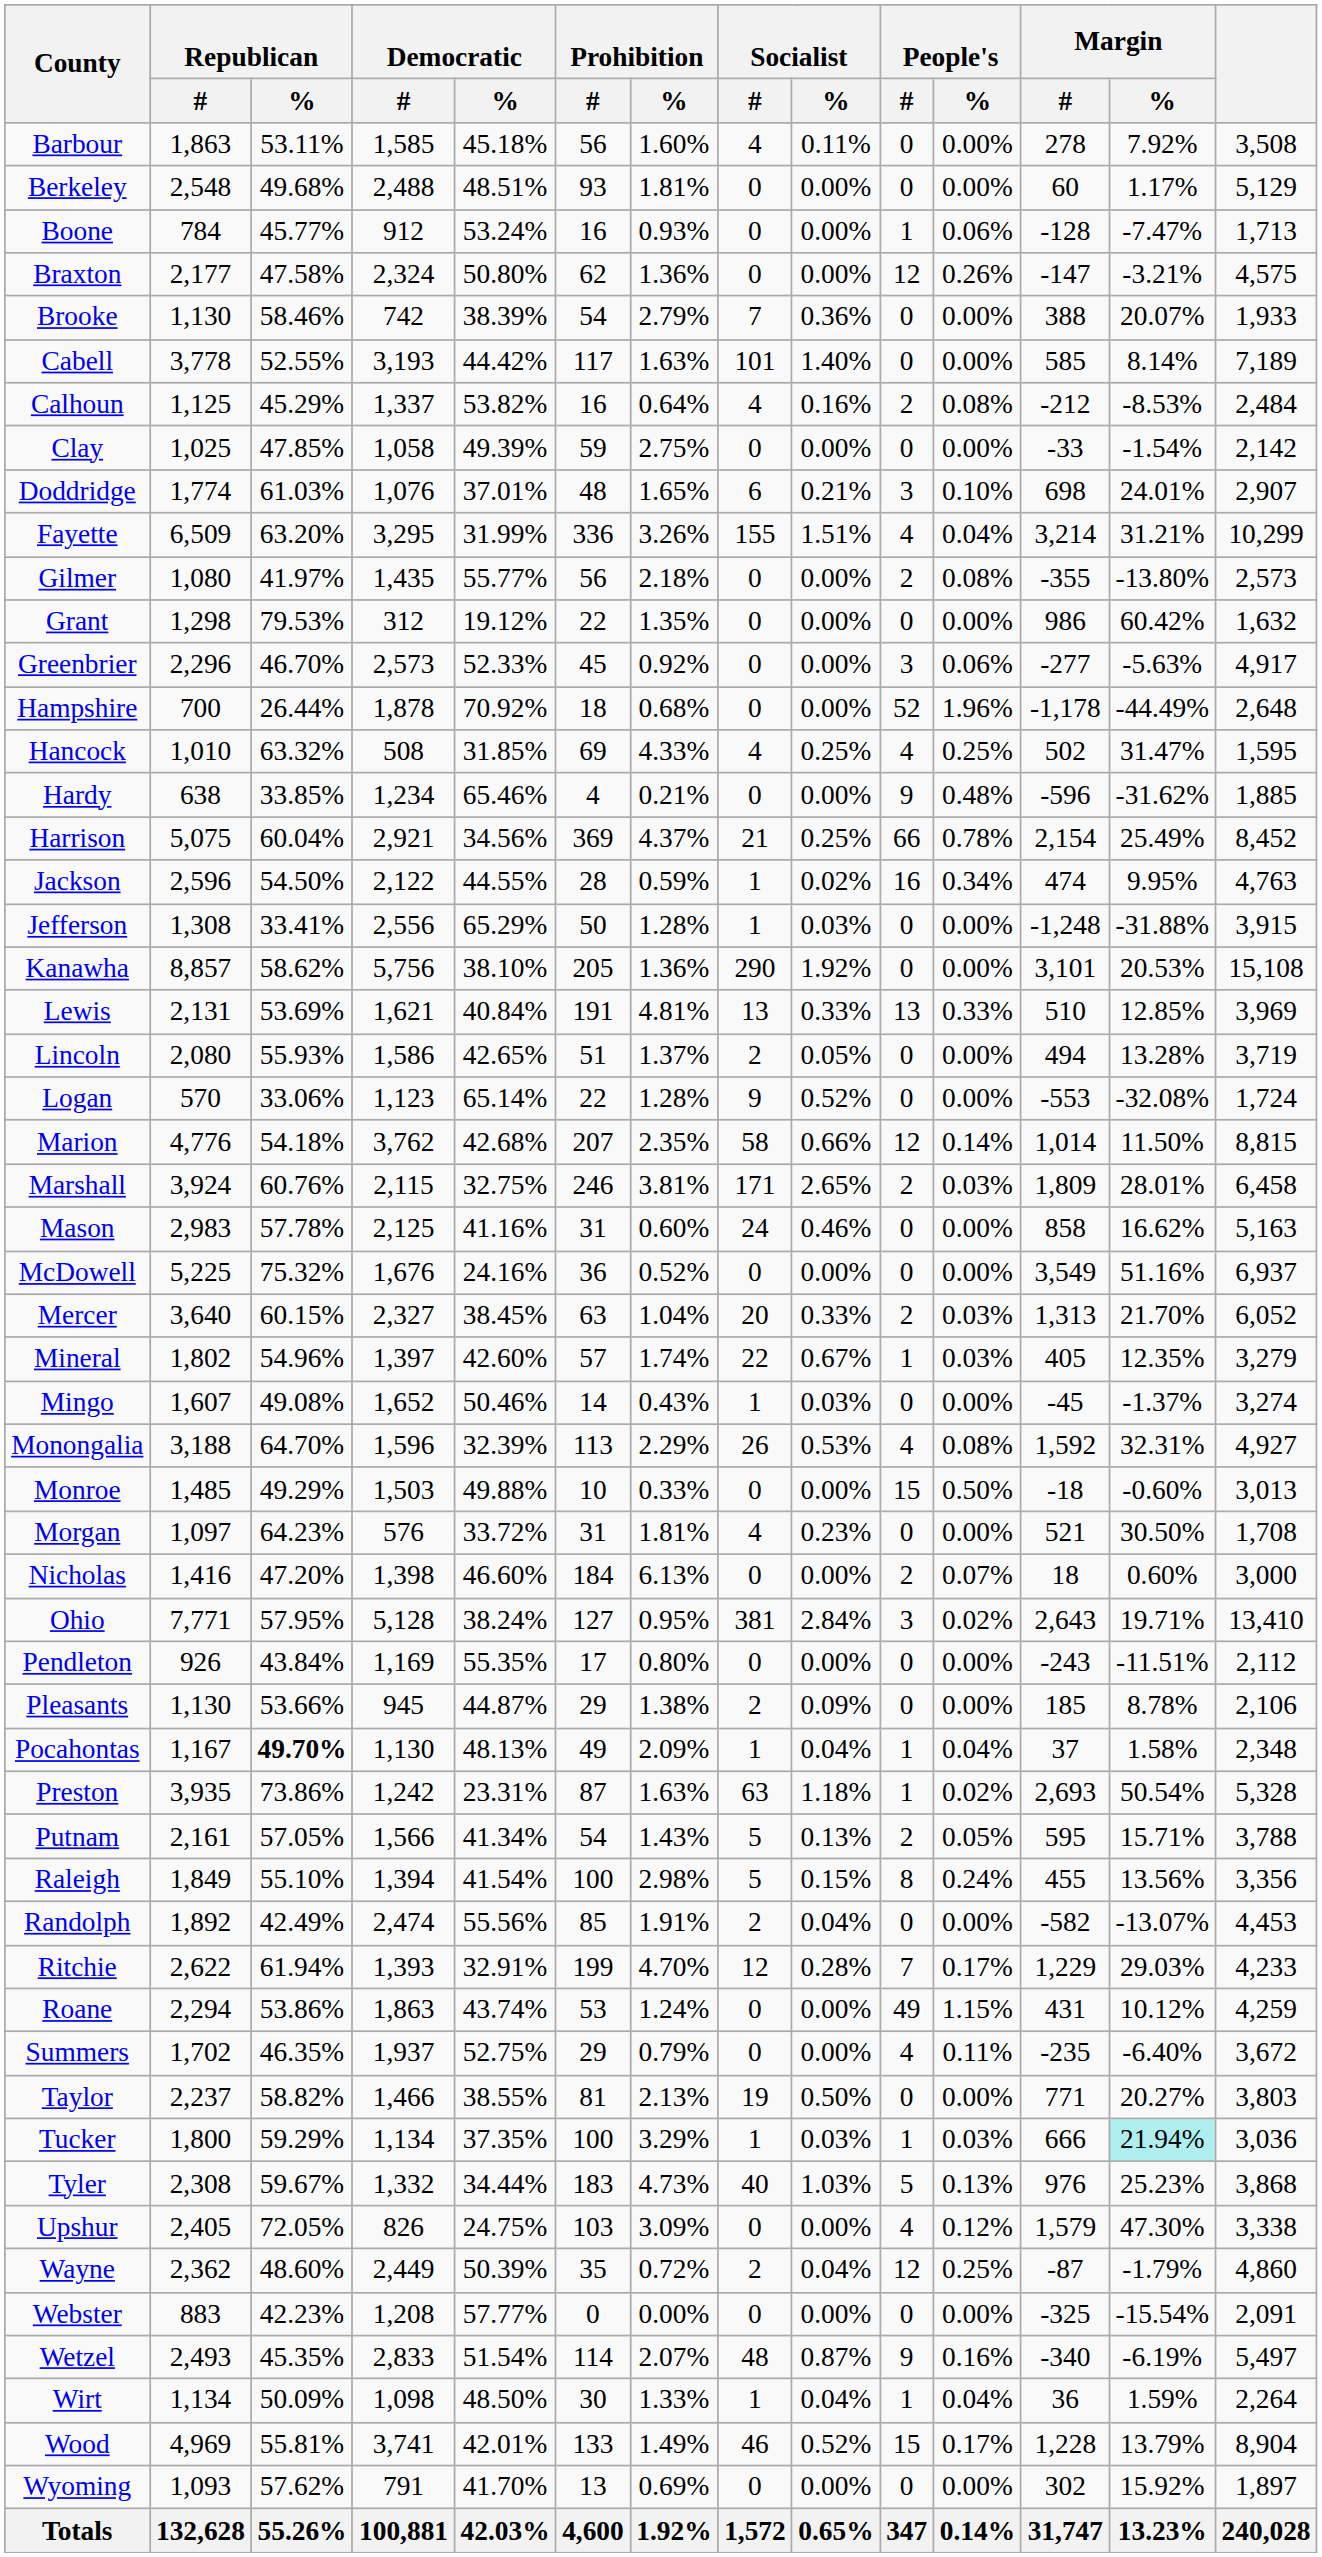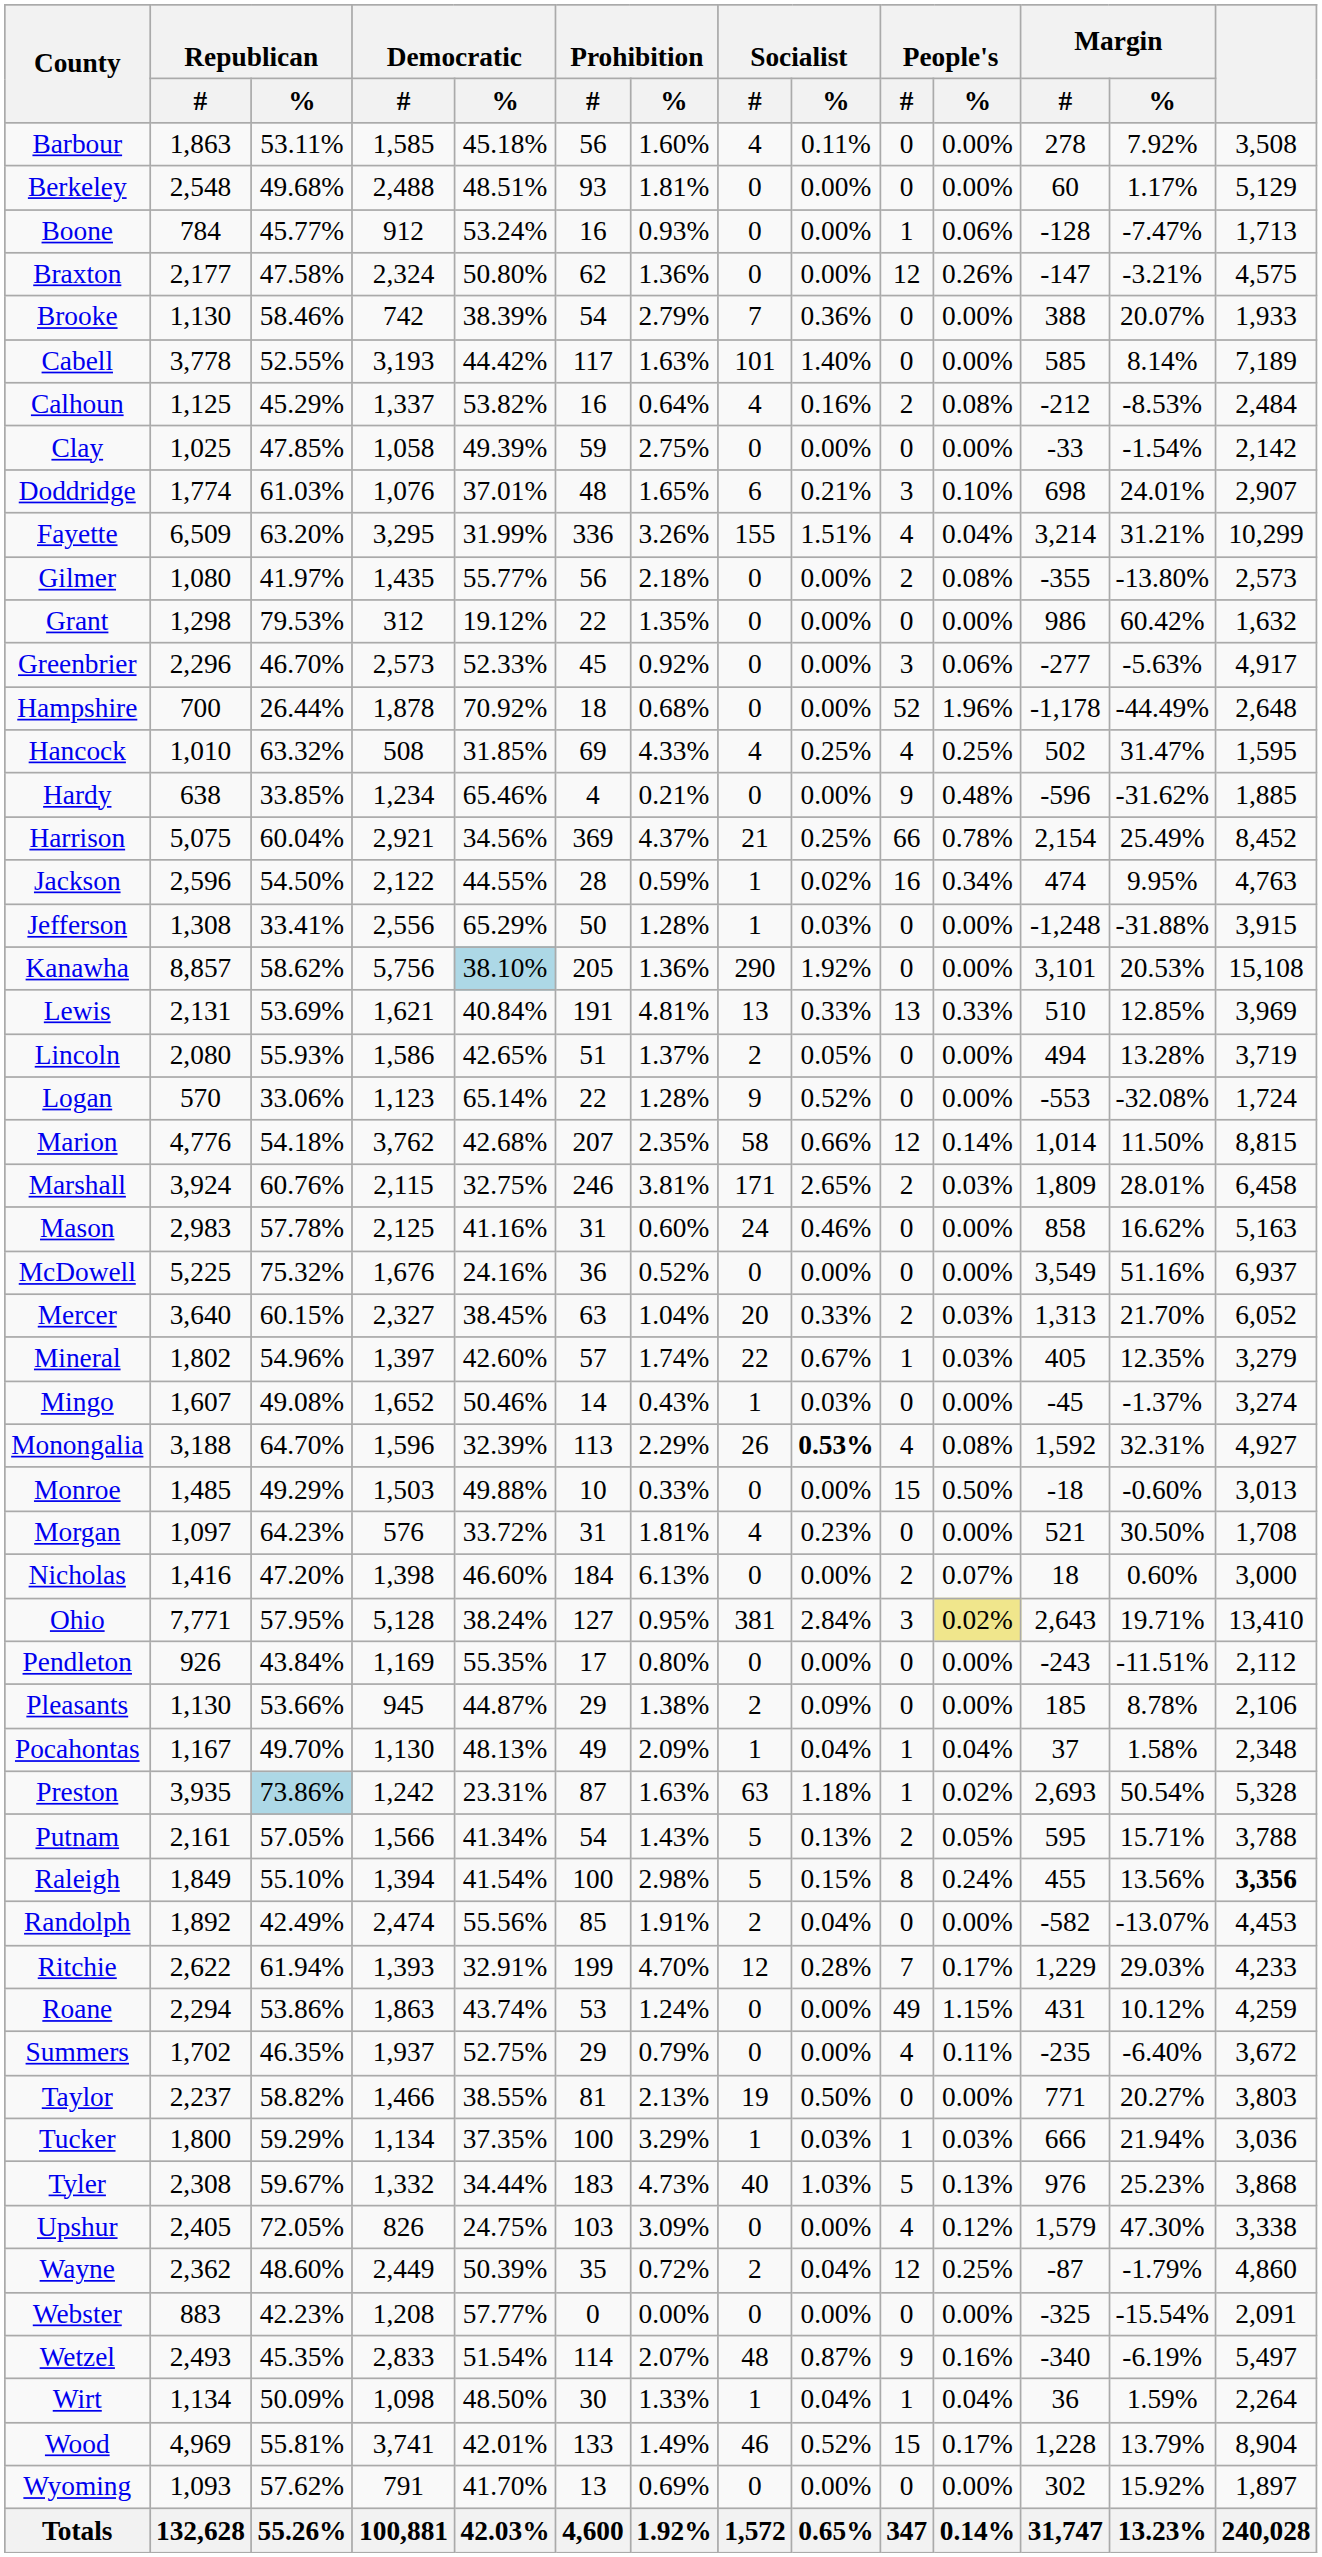(505, 968) no background -> (505, 968) lightblue background
(836, 1445) normal -> (836, 1445) bold
(977, 1619) no background -> (977, 1619) khaki background
(302, 1749) bold -> (302, 1749) normal
(302, 1792) no background -> (302, 1792) lightblue background
(1266, 1879) normal -> (1266, 1879) bold
(1162, 2139) paleturquoise background -> (1162, 2139) no background
